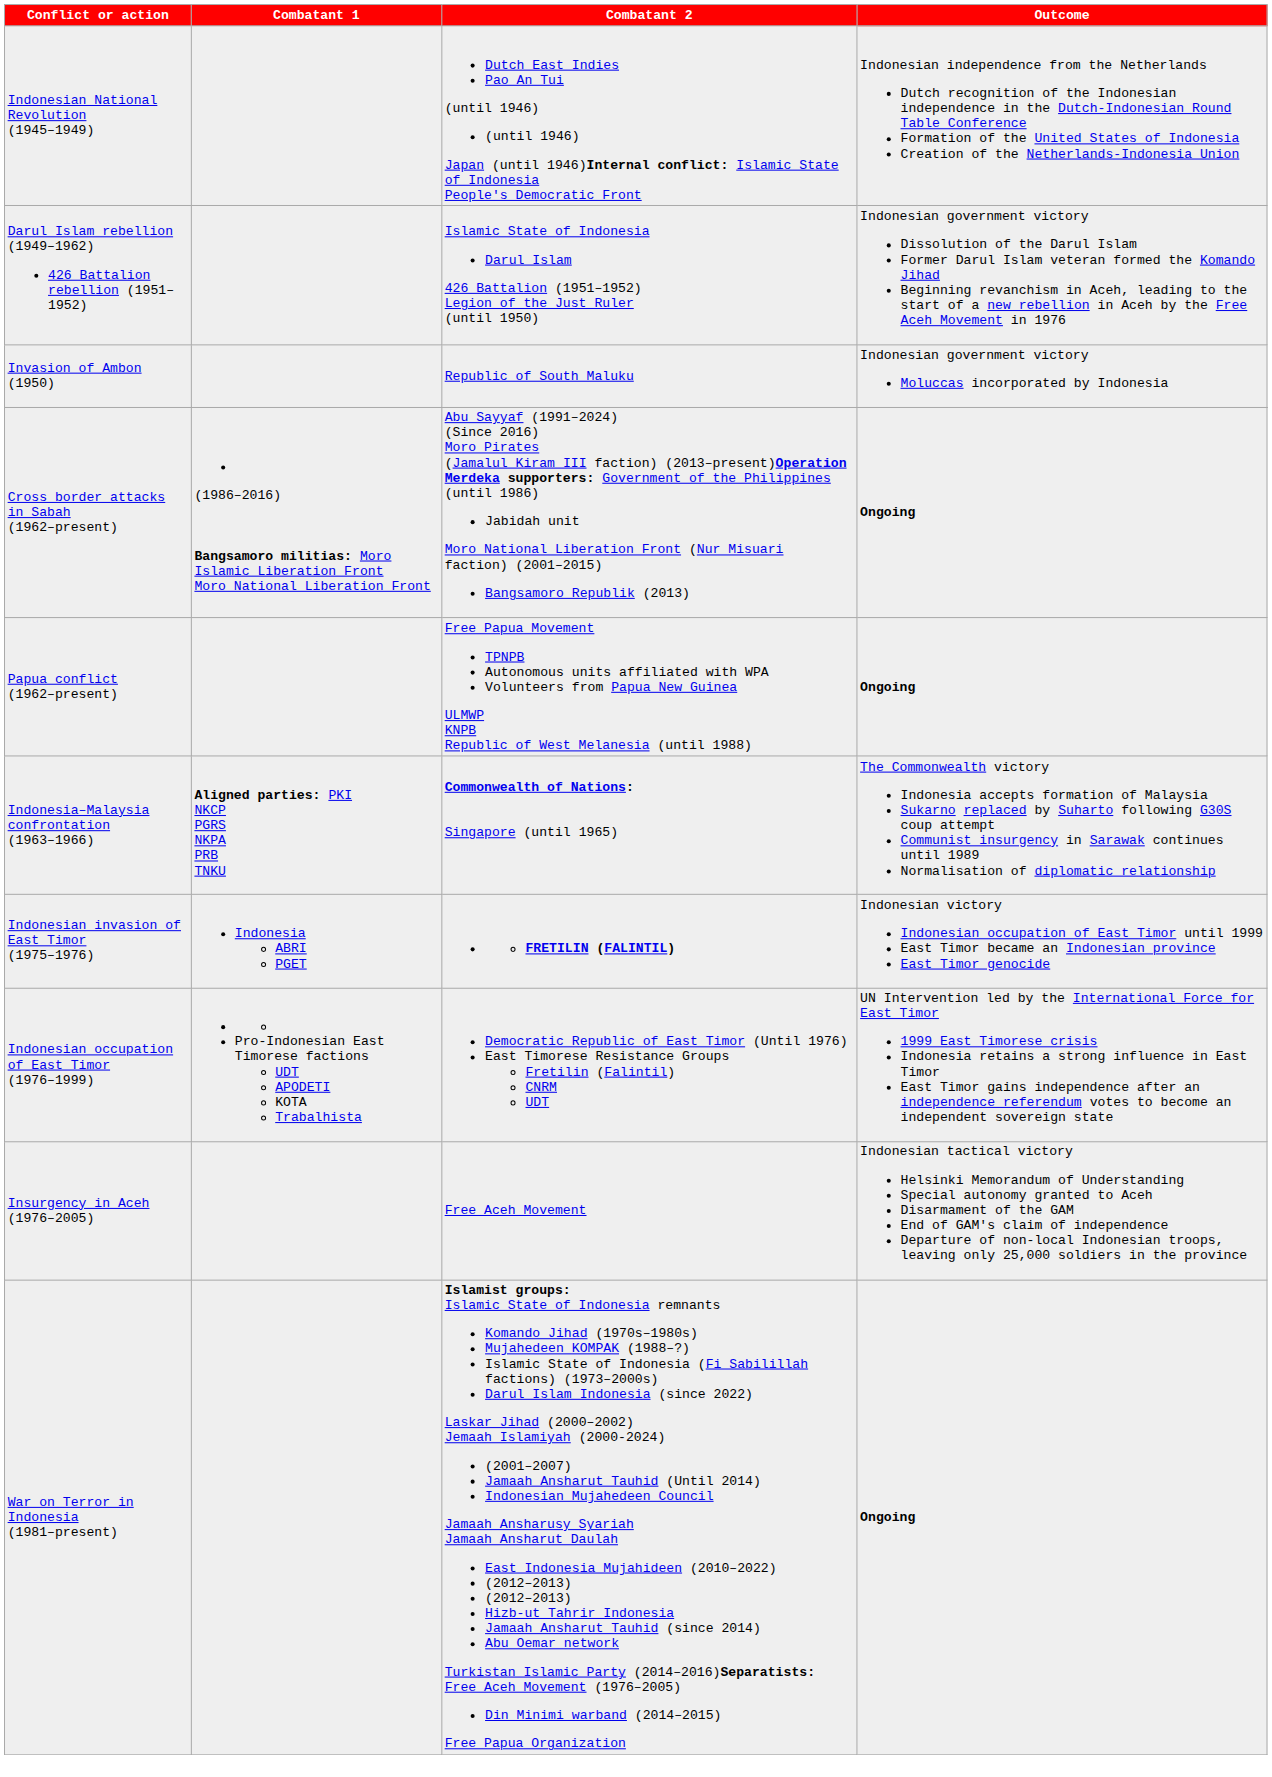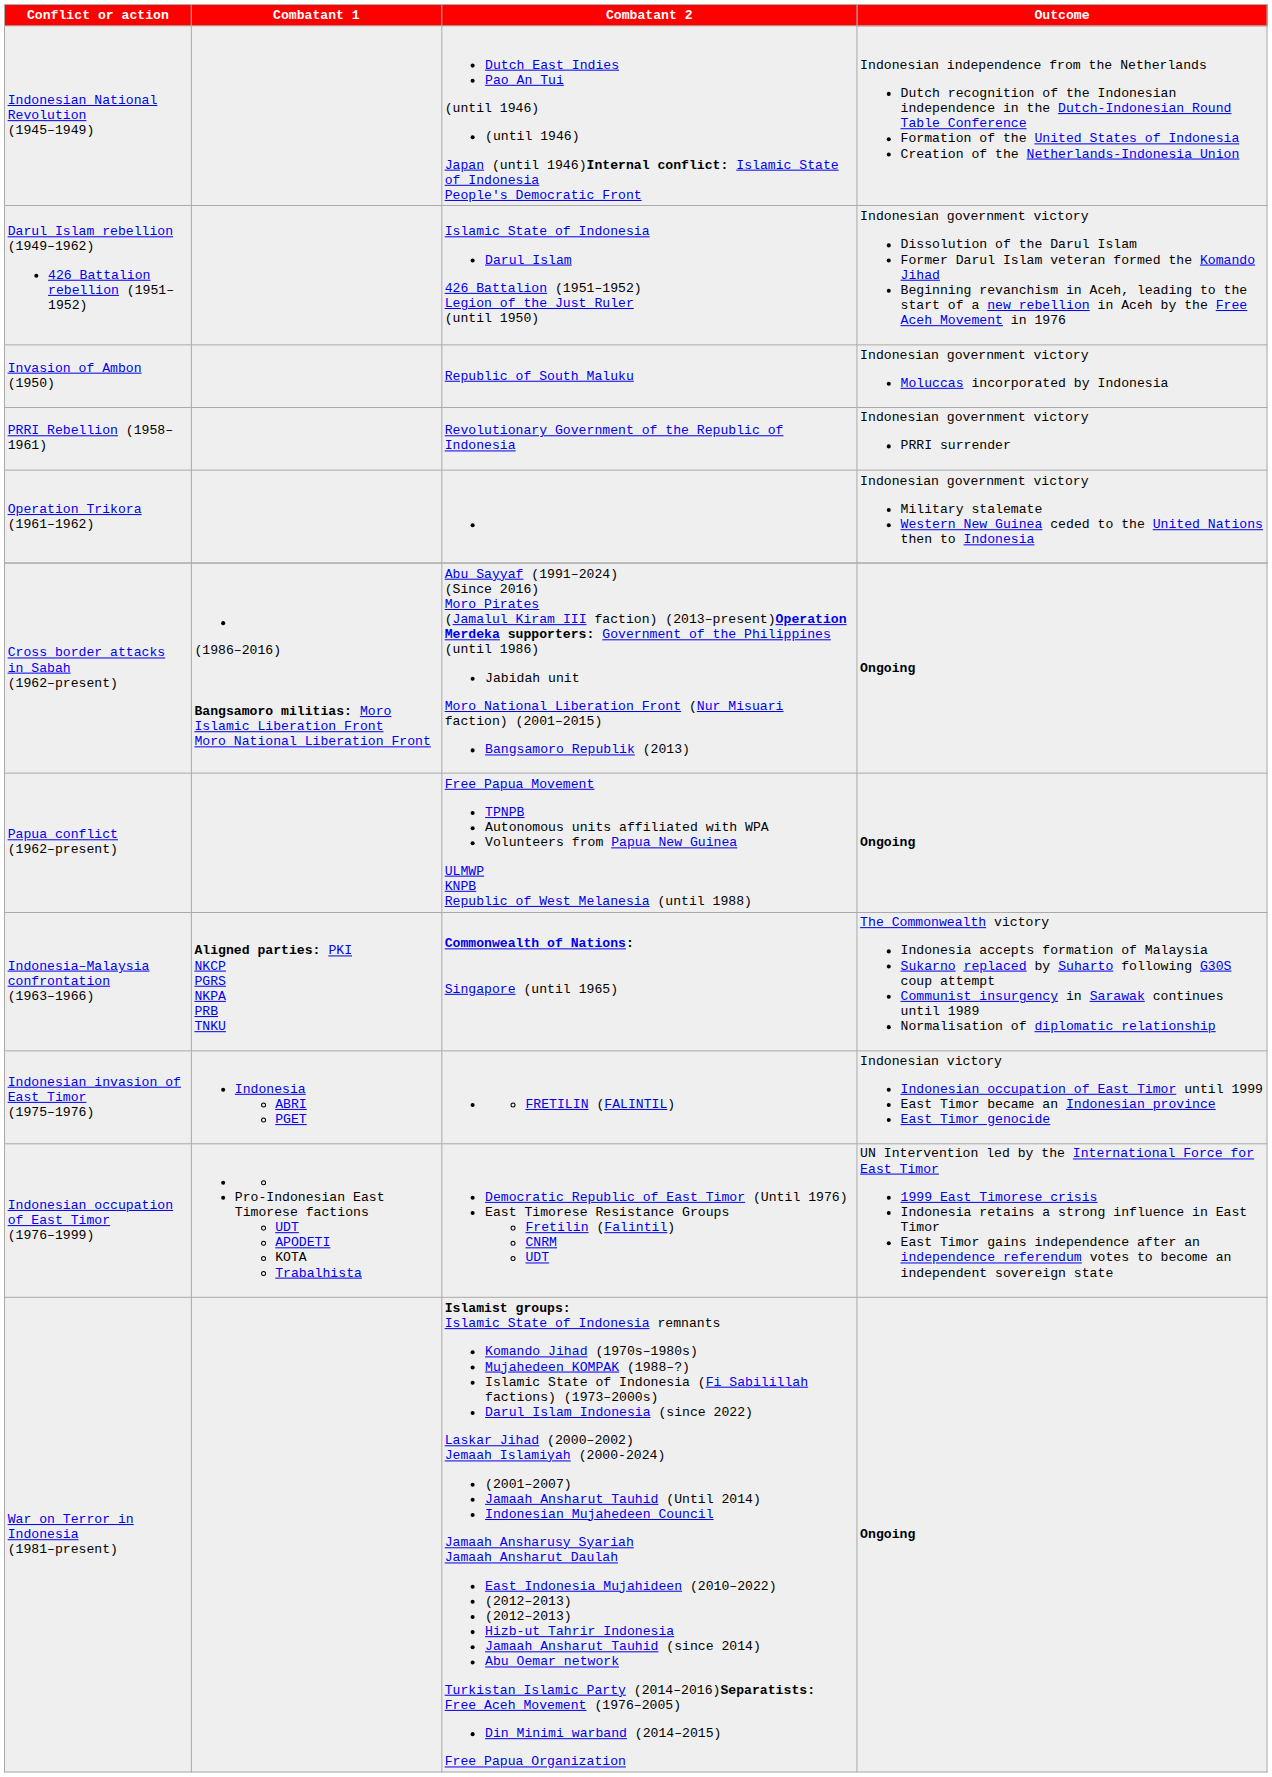+ row: (90, 439)
+ row: (75, 517)
(649, 949) bold -> (649, 1105) normal
- row: (79, 1211)
